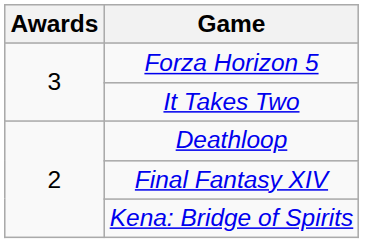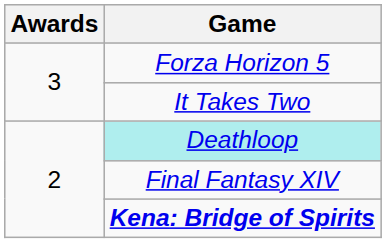(231, 140) no background -> (242, 140) paleturquoise background
(231, 218) normal -> (242, 218) bold
